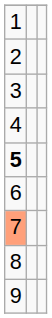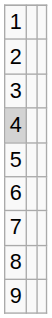(16, 124) no background -> (16, 124) lightgrey background
(16, 159) bold -> (16, 159) normal
(16, 227) lightsalmon background -> (16, 227) no background
